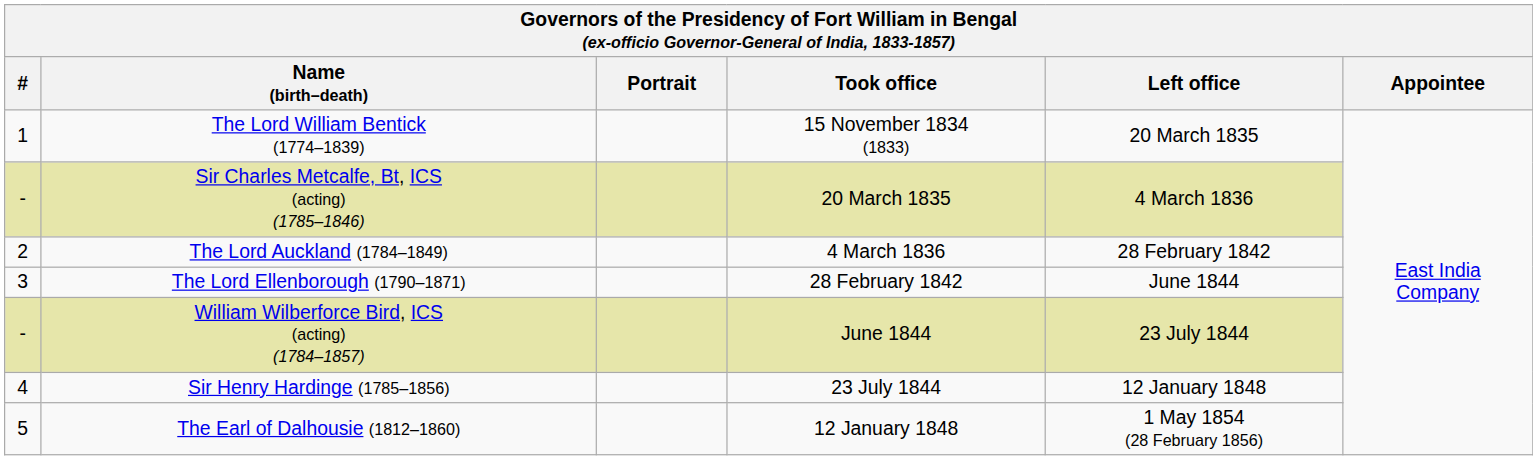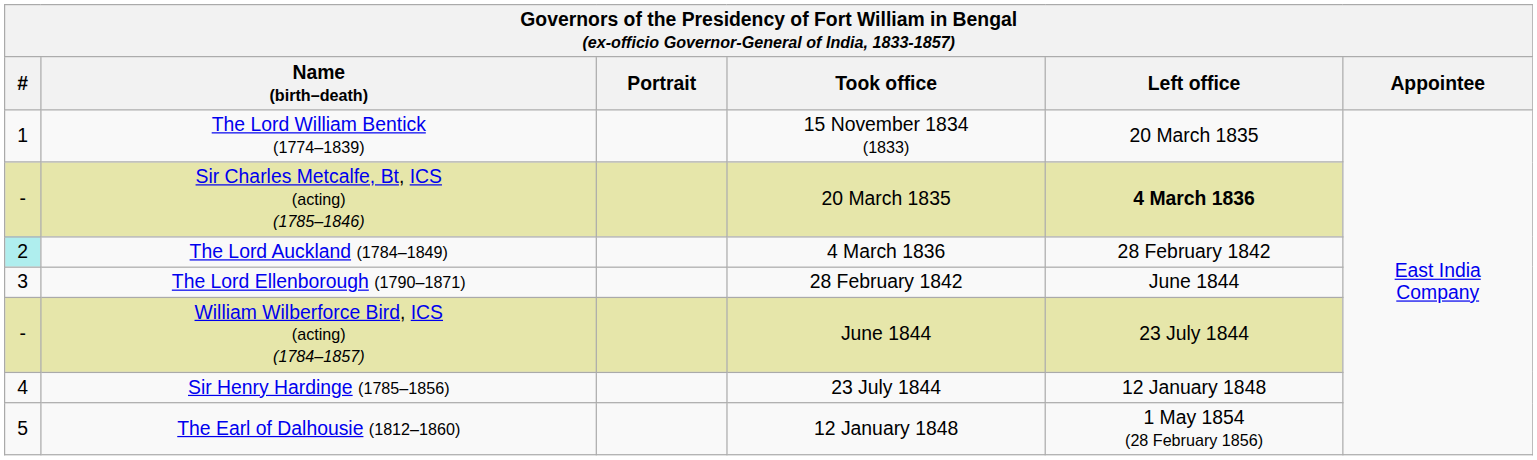(1194, 199) normal -> (1194, 199) bold
(23, 251) no background -> (23, 251) paleturquoise background
